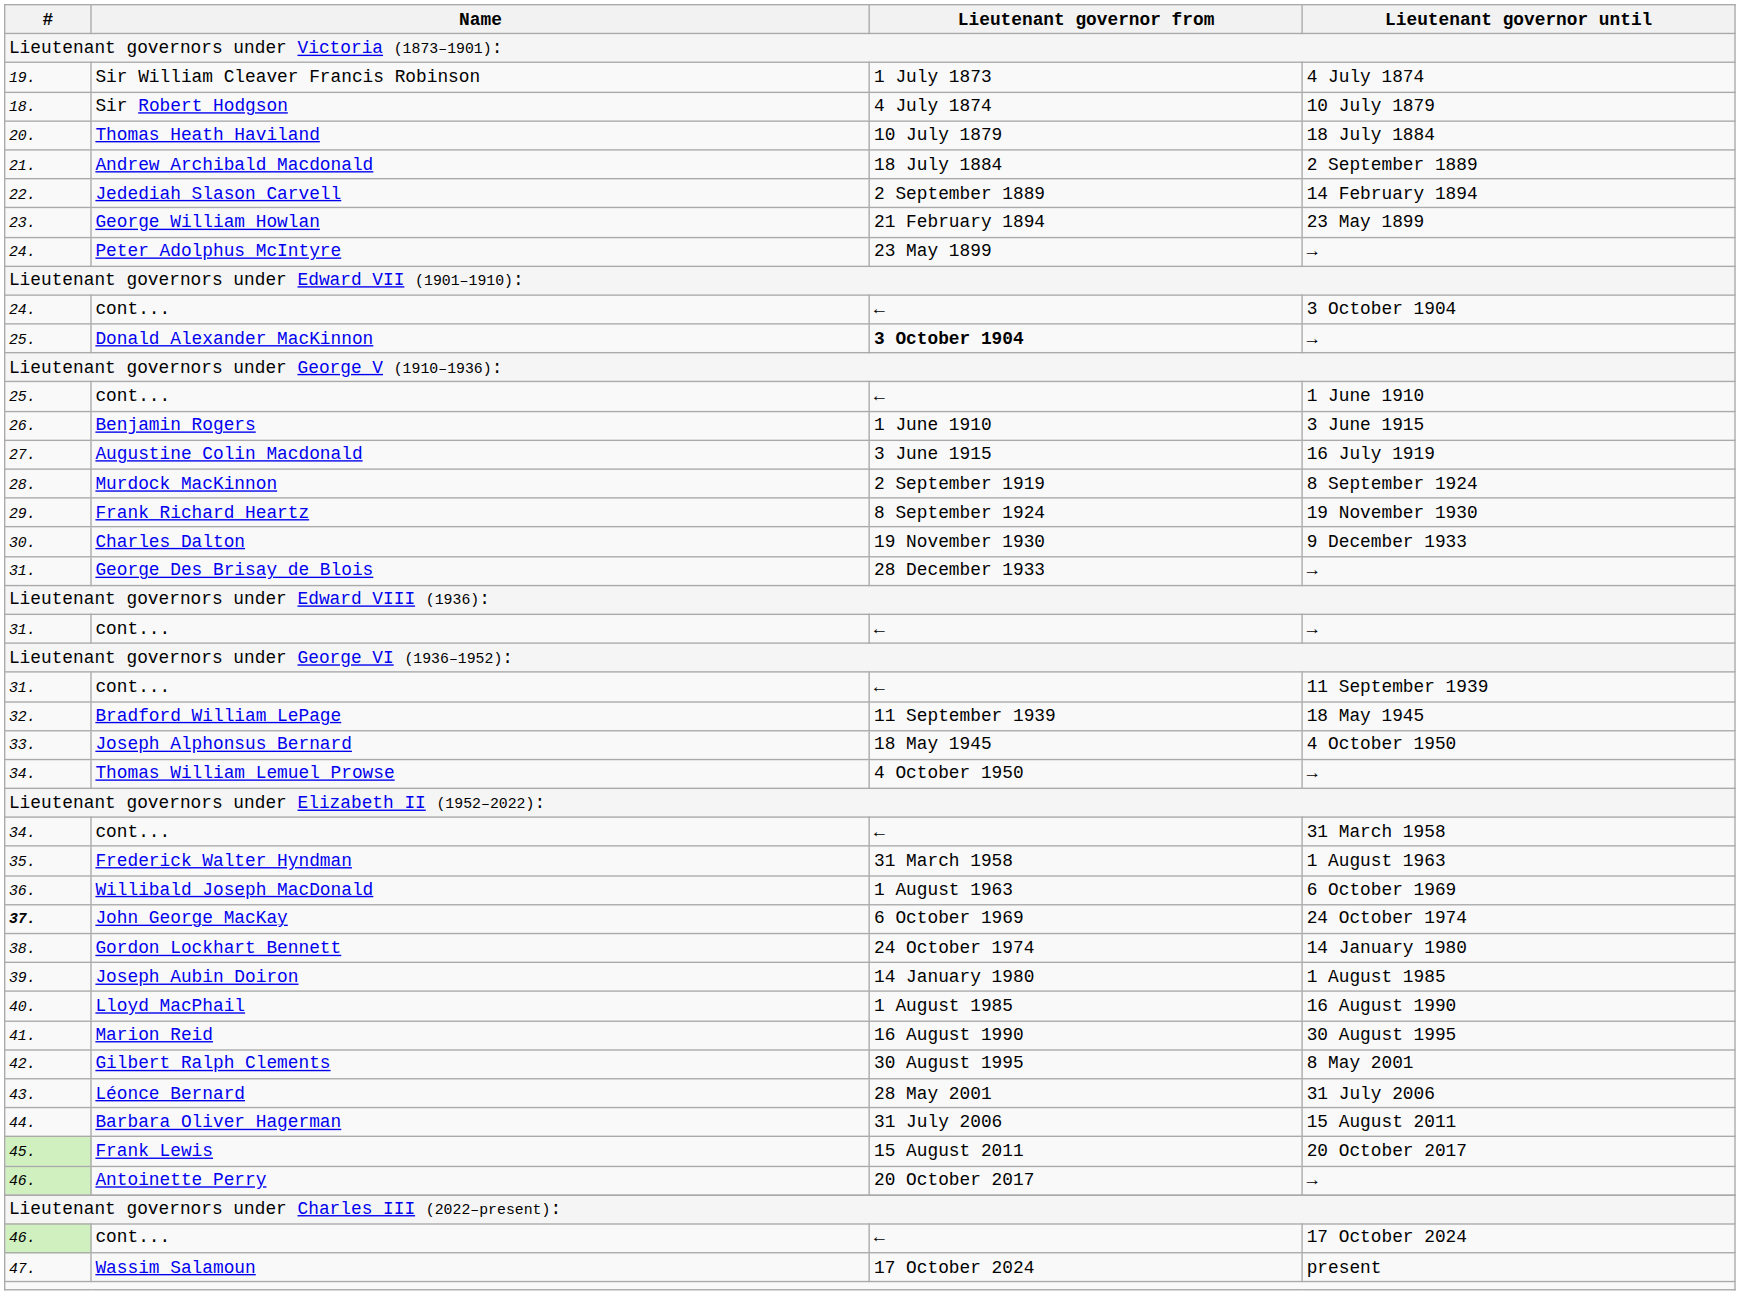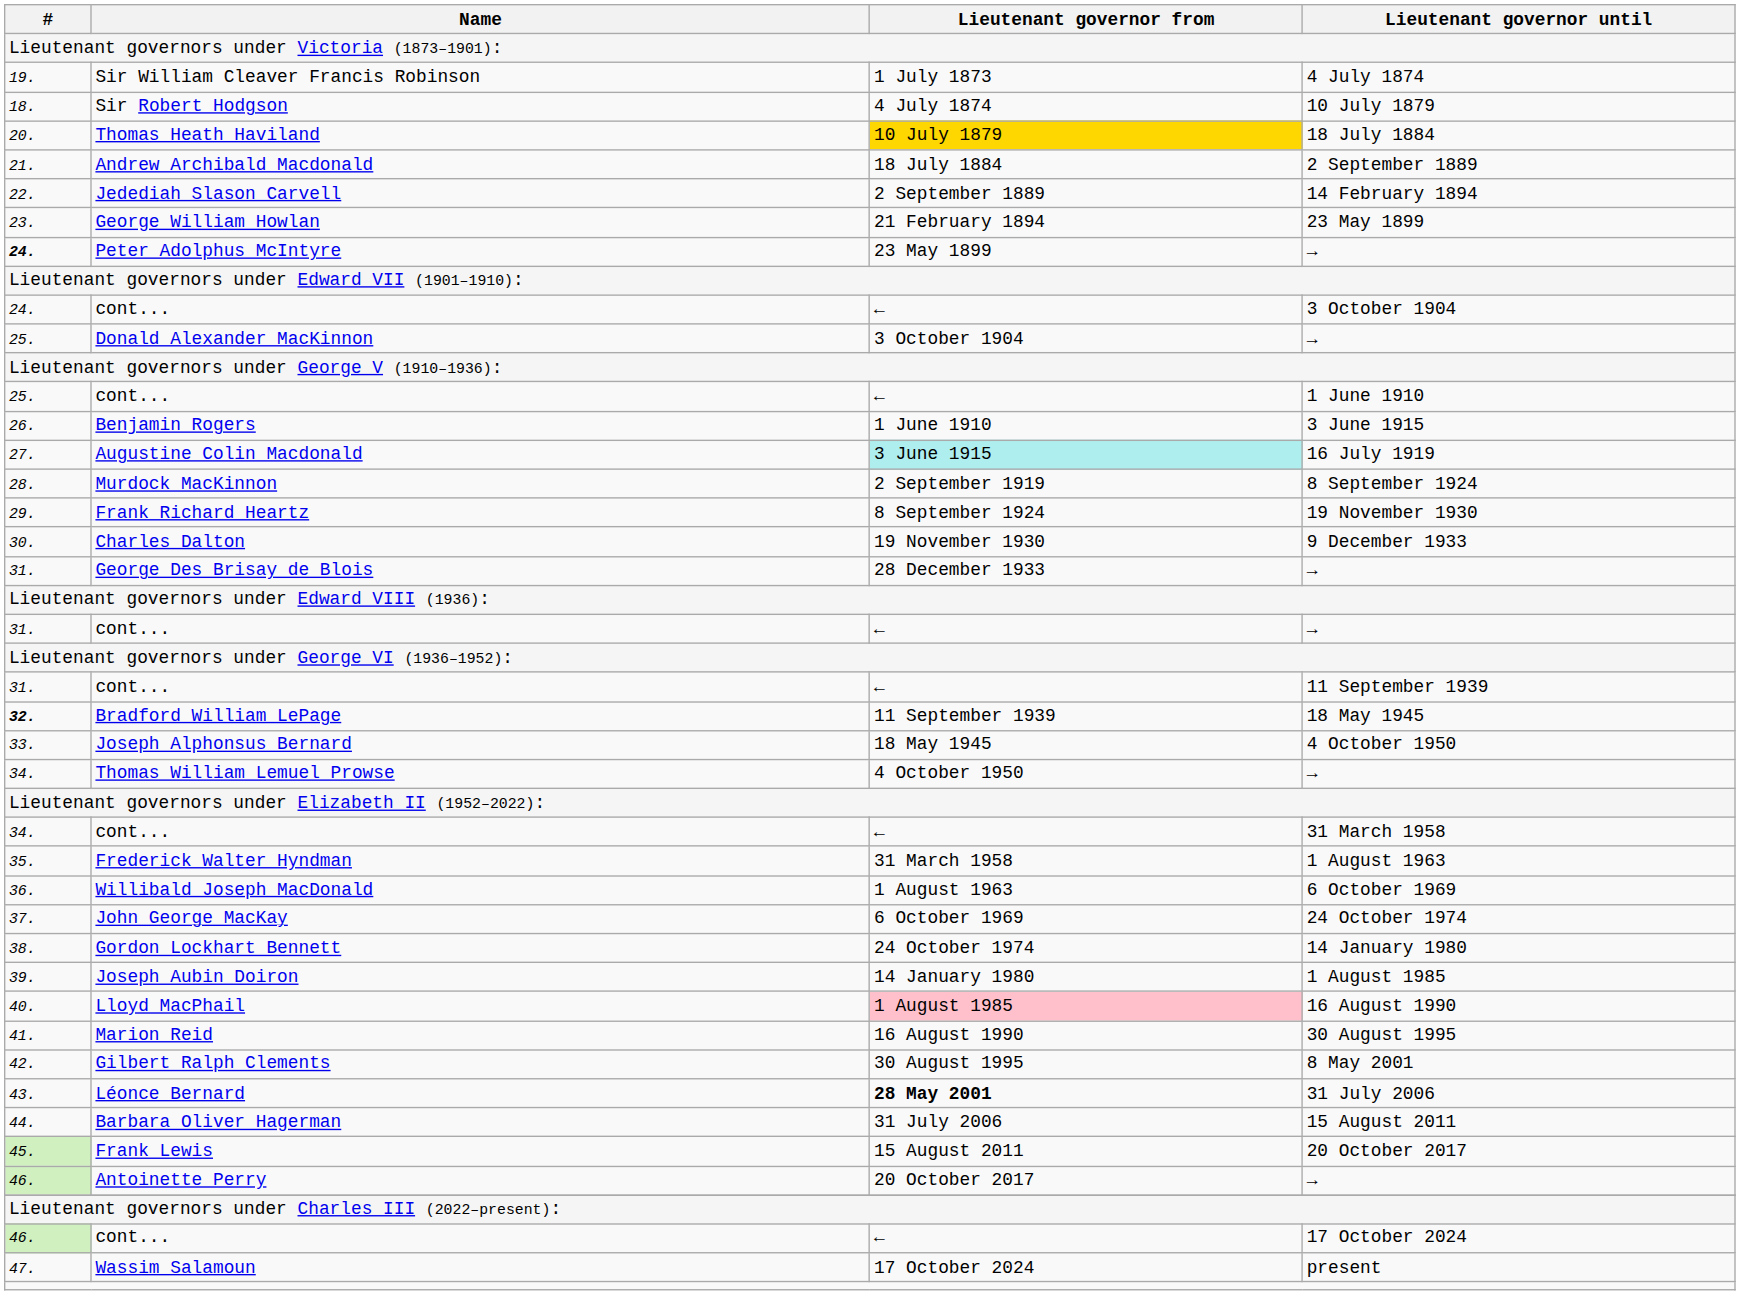(938, 135) no background -> (938, 135) gold background
(22, 252) normal -> (22, 251) bold
(949, 338) bold -> (949, 338) normal
(933, 455) no background -> (933, 455) paleturquoise background
(22, 717) normal -> (22, 716) bold
(22, 919) bold -> (22, 920) normal
(944, 1006) no background -> (944, 1006) pink background
(933, 1093) normal -> (933, 1093) bold
